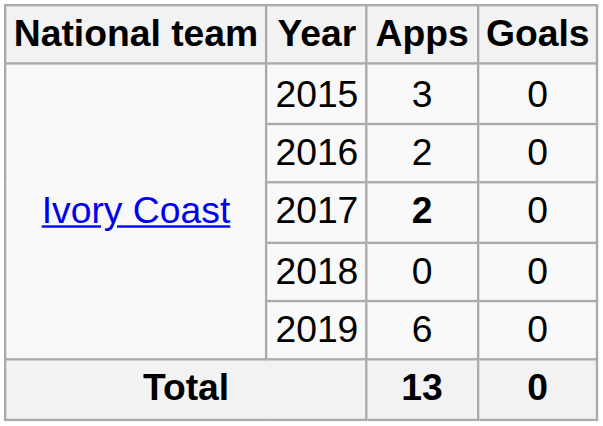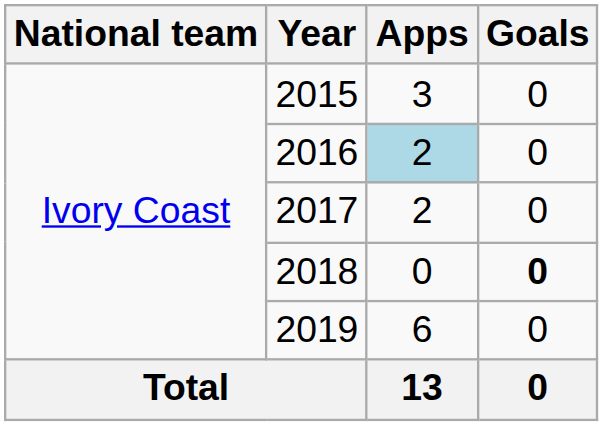(422, 152) no background -> (422, 152) lightblue background
(422, 211) bold -> (422, 211) normal
(538, 270) normal -> (538, 270) bold
